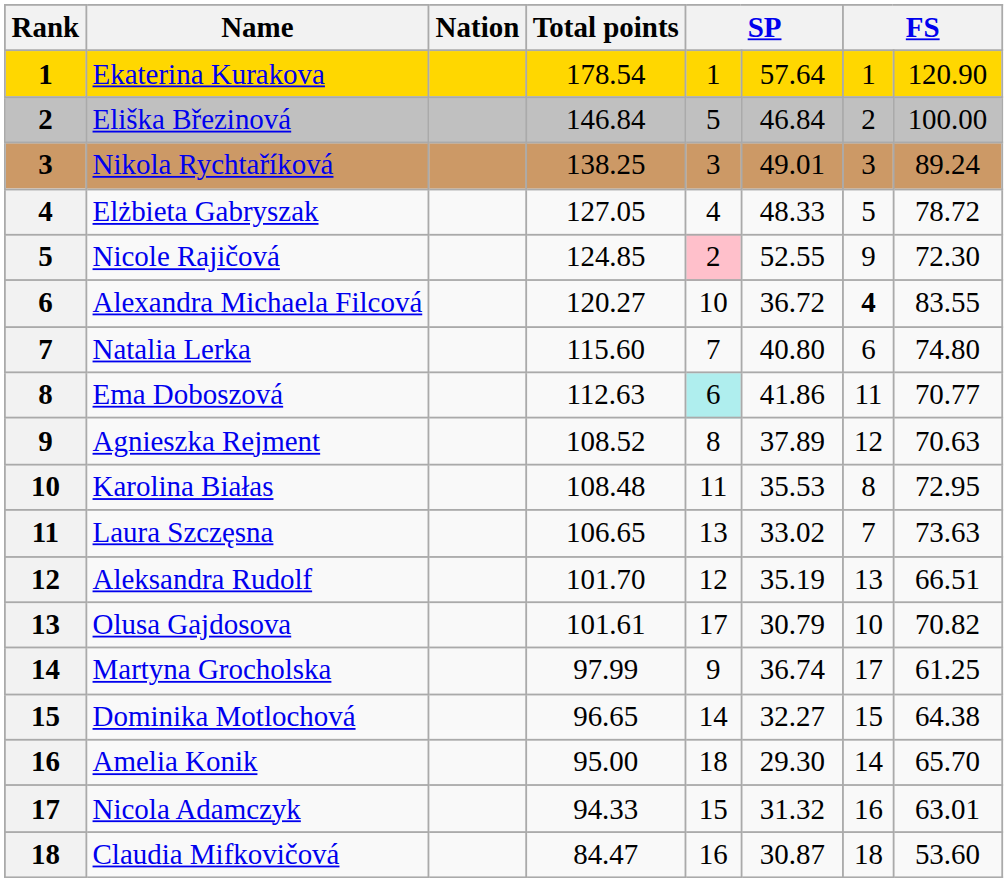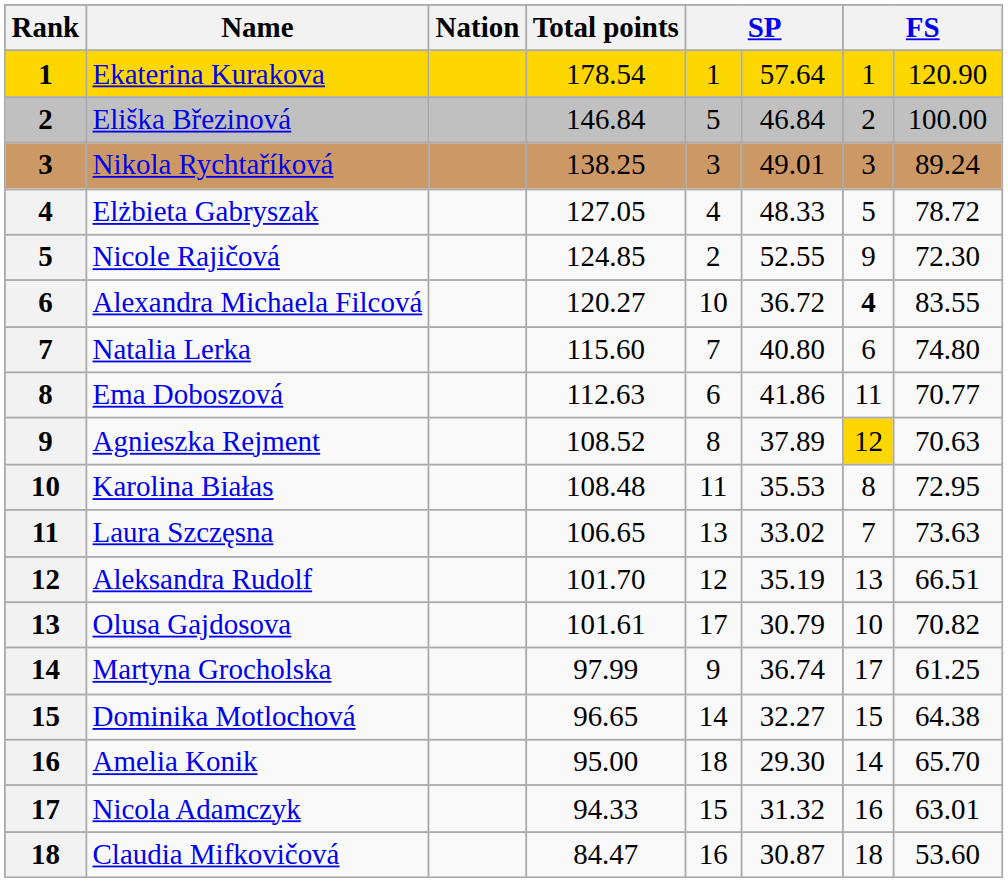(713, 257) pink background -> (713, 257) no background
(713, 394) paleturquoise background -> (713, 394) no background
(868, 440) no background -> (868, 440) gold background
